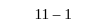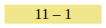(53, 14) no background -> (53, 14) khaki background
